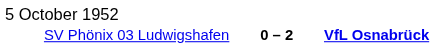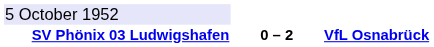(62, 14) no background -> (62, 14) lavender background
(137, 35) normal -> (131, 35) bold
